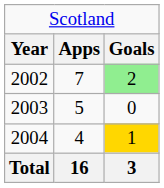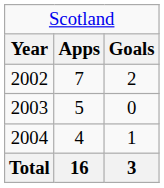(132, 78) lightgreen background -> (132, 78) no background
(132, 138) gold background -> (132, 138) no background
